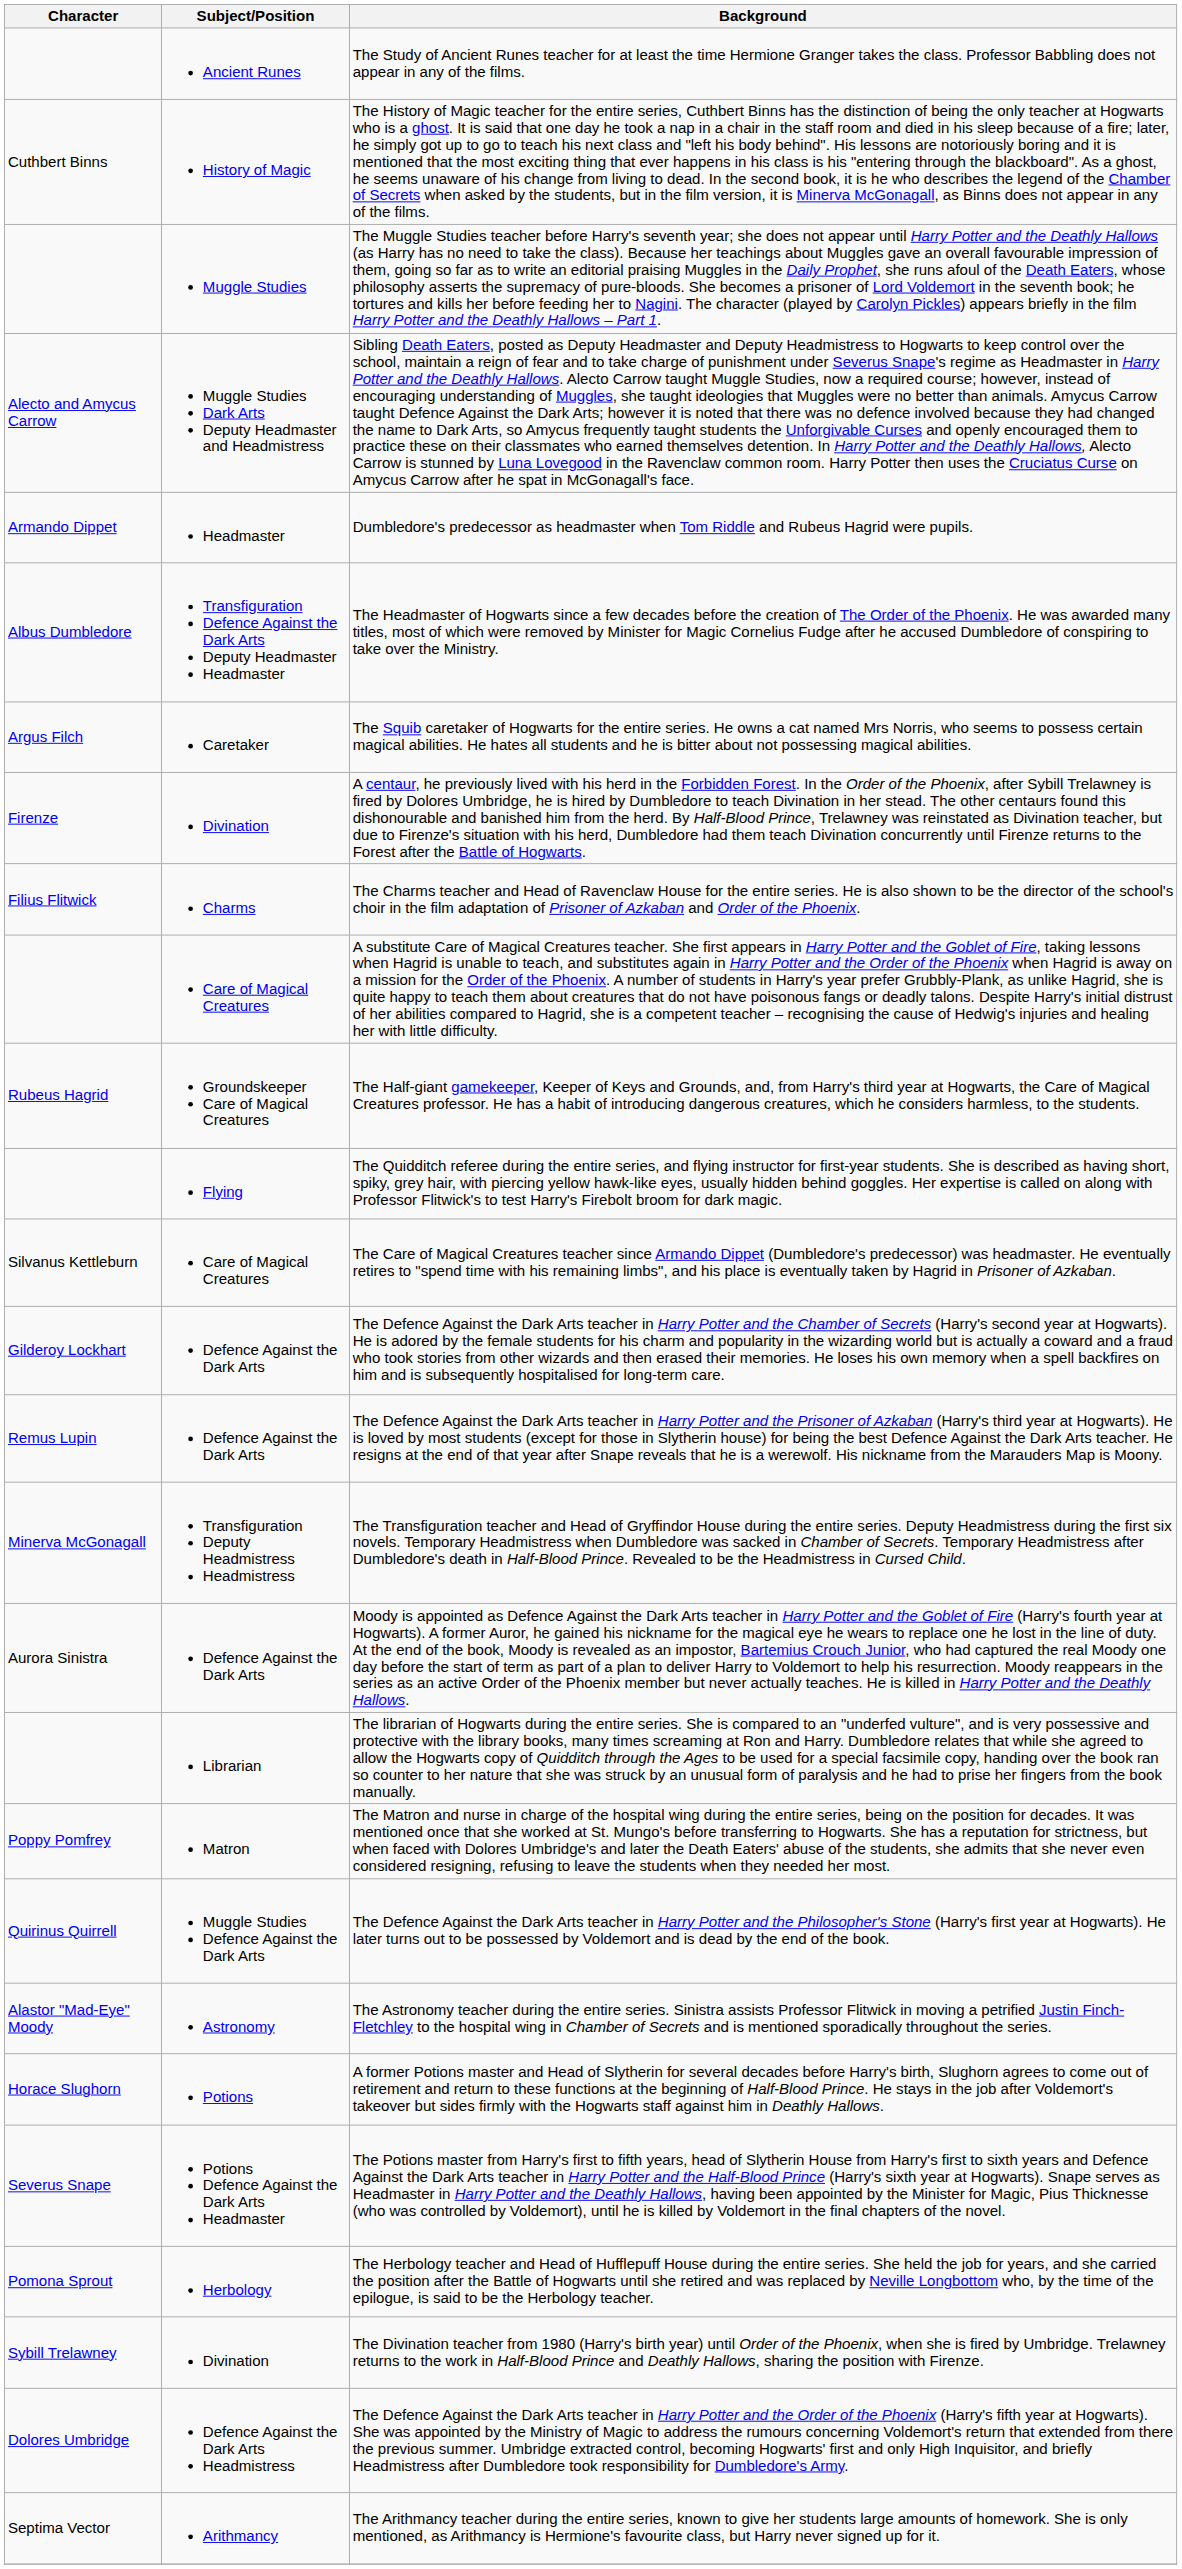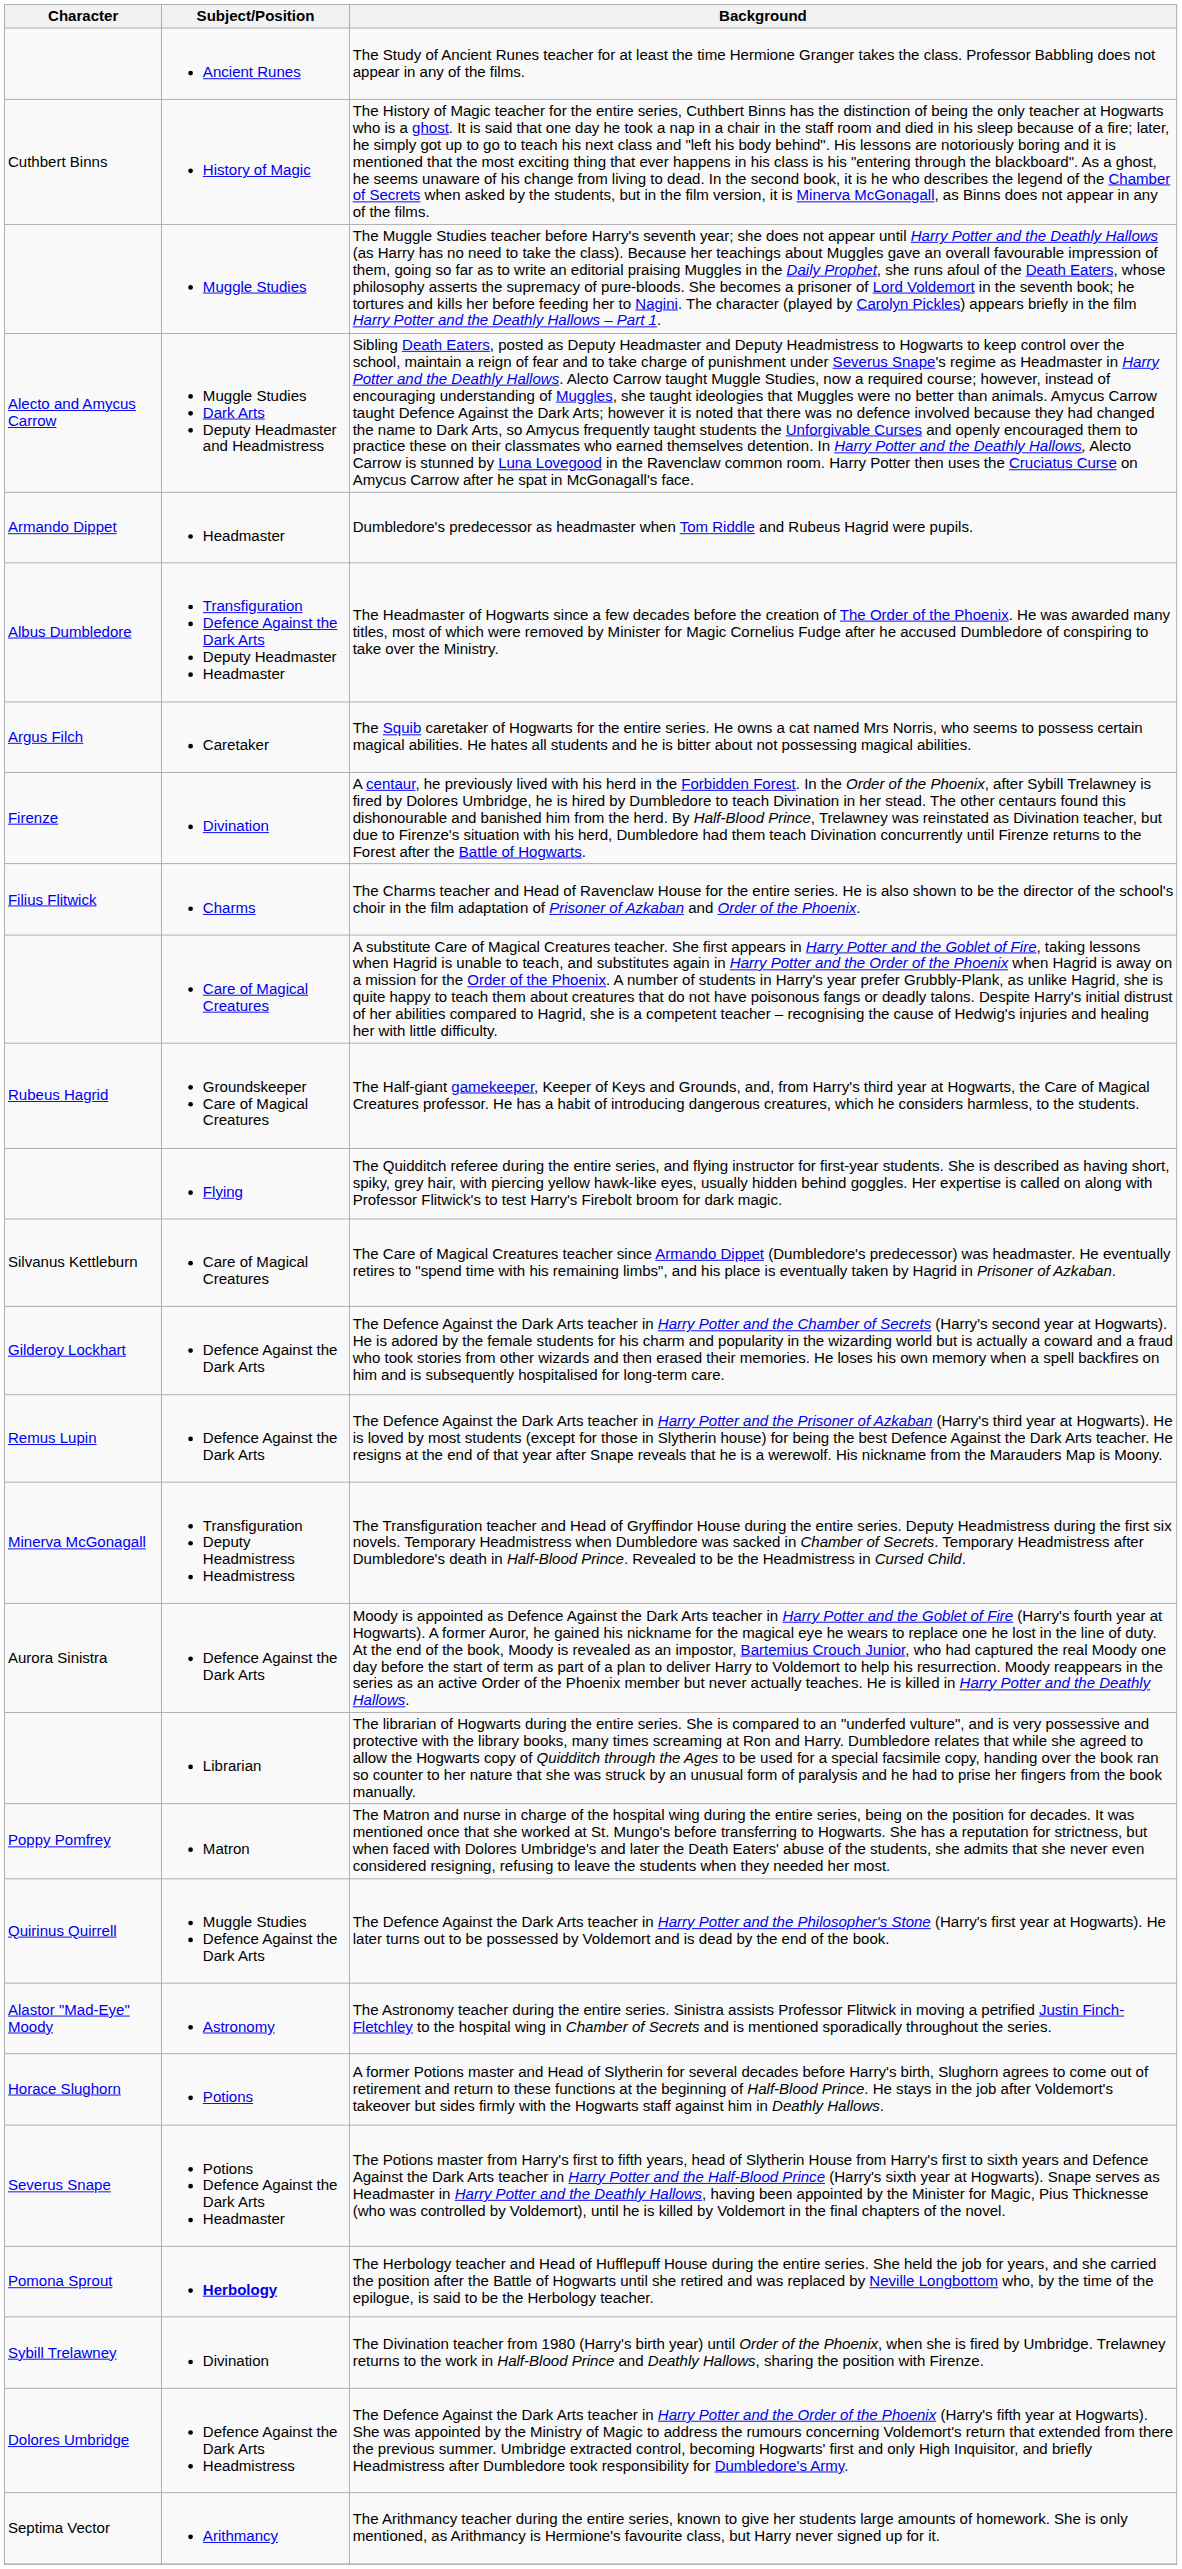(256, 2290) normal -> (256, 2290) bold
